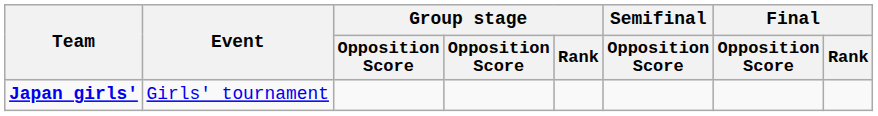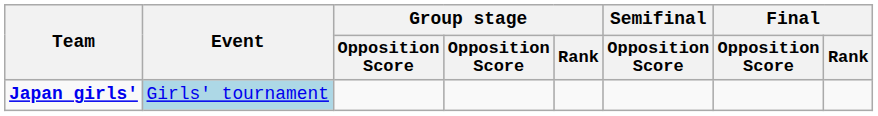(238, 95) no background -> (238, 95) lightblue background
